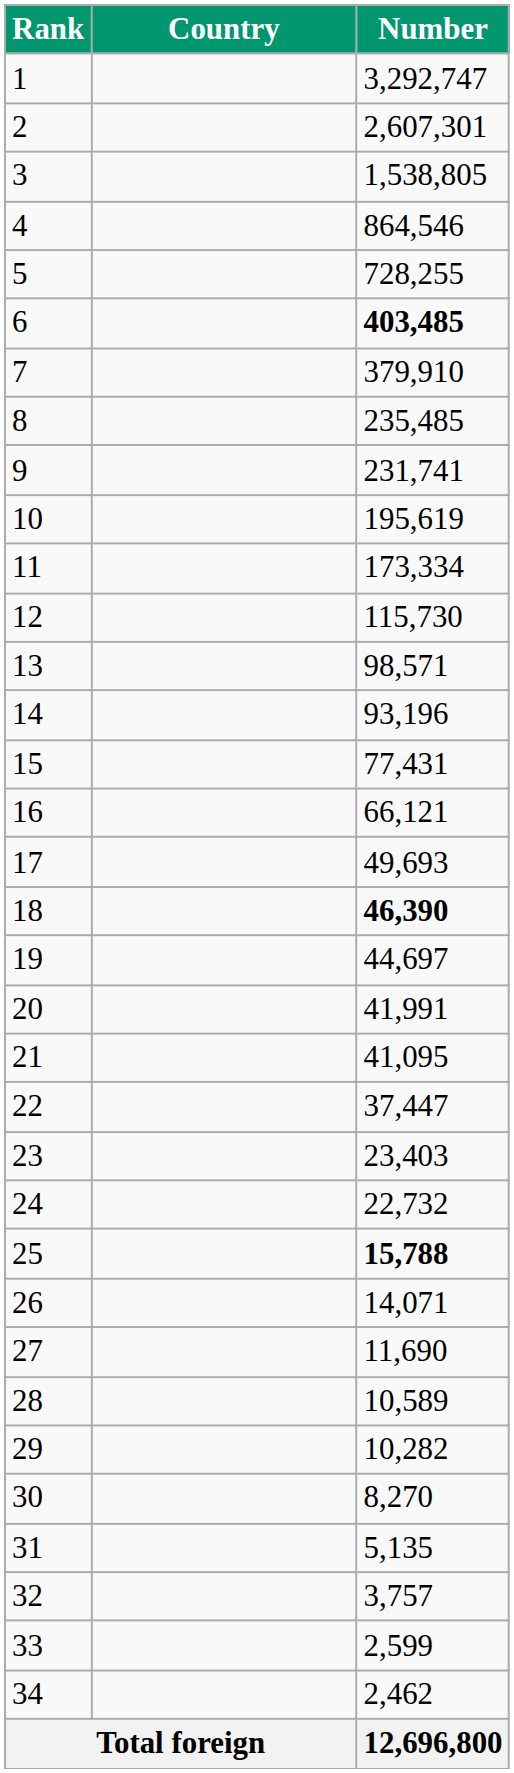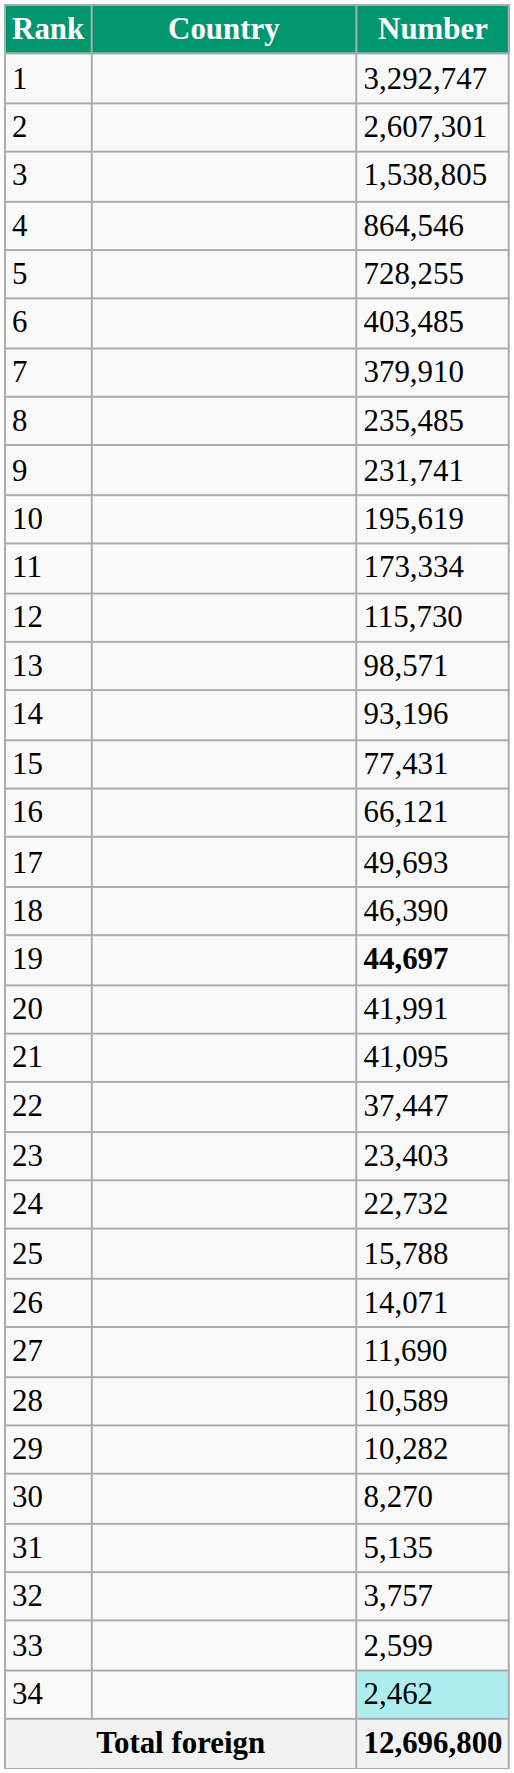(414, 322) bold -> (414, 322) normal
(406, 910) bold -> (406, 910) normal
(406, 959) normal -> (406, 959) bold
(406, 1253) bold -> (406, 1253) normal
(398, 1694) no background -> (398, 1694) paleturquoise background
